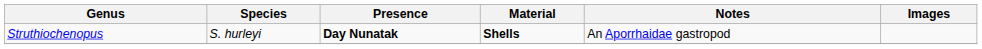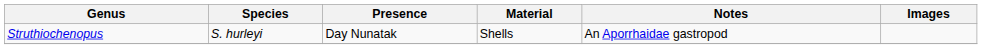(361, 33) bold -> (361, 33) normal
(501, 33) bold -> (496, 33) normal
